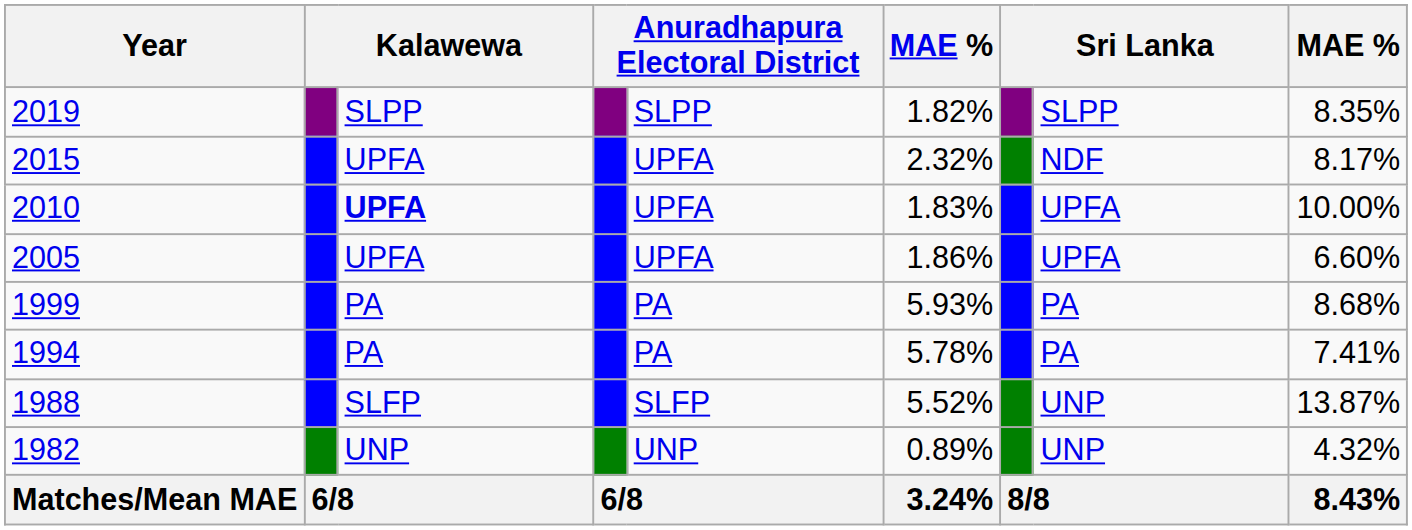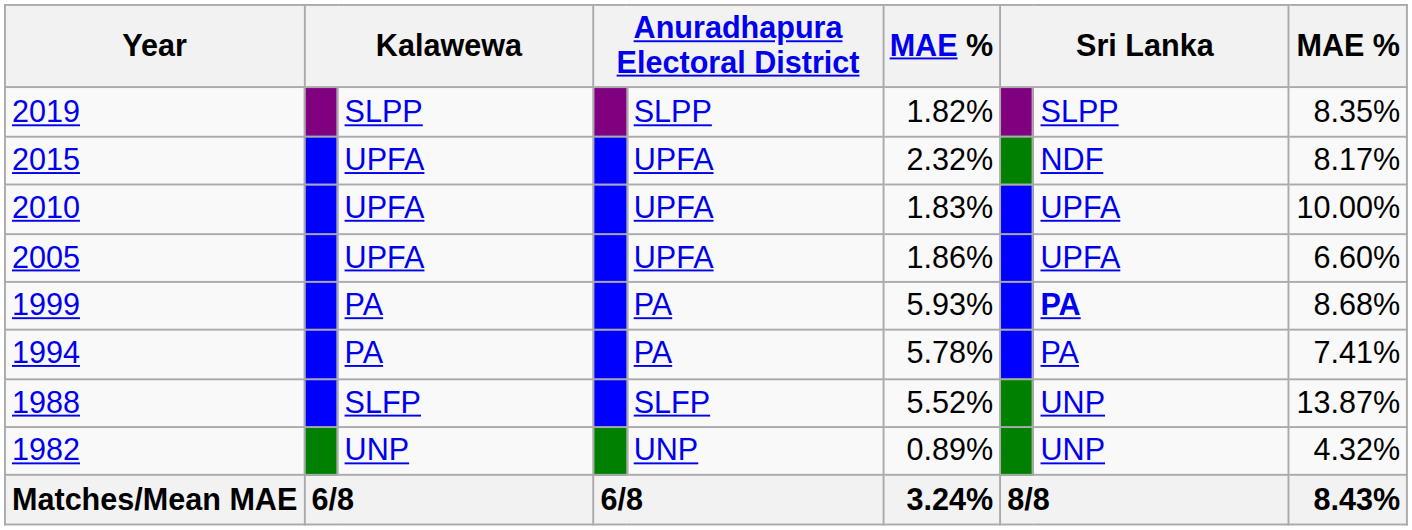(385, 208) bold -> (384, 208) normal
(1060, 305) normal -> (1061, 305) bold
